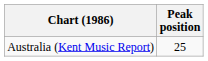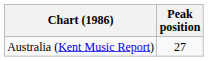(180, 46) 25 -> (180, 46) 27
